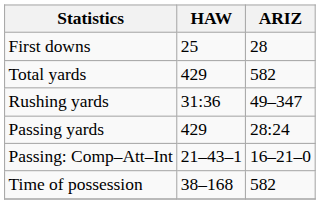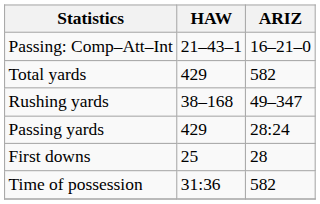rows swapped: (50, 46) <-> (91, 157)
(201, 101) 31:36 -> (207, 101) 38–168
(207, 184) 38–168 -> (201, 184) 31:36
